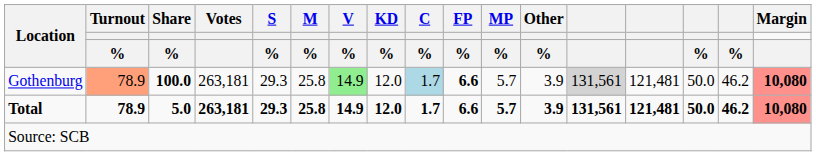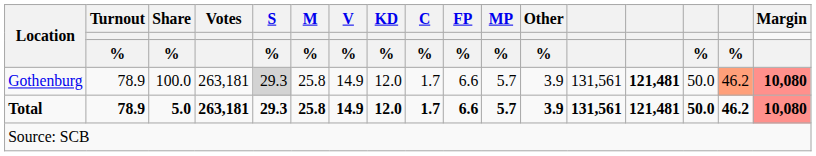(131, 81) lightsalmon background -> (131, 81) no background
(173, 81) bold -> (173, 81) normal
(274, 81) no background -> (274, 81) lightgrey background
(350, 81) lightgreen background -> (350, 81) no background
(430, 81) lightblue background -> (430, 81) no background
(468, 81) bold -> (468, 81) normal
(596, 81) lightgrey background -> (596, 81) no background
(654, 81) normal -> (654, 81) bold
(735, 81) no background -> (735, 81) lightsalmon background
